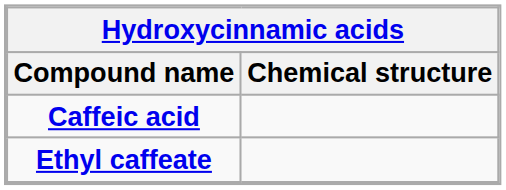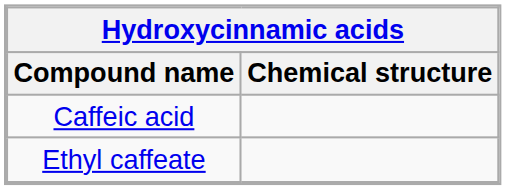(124, 116) bold -> (124, 116) normal
(124, 160) bold -> (124, 160) normal
